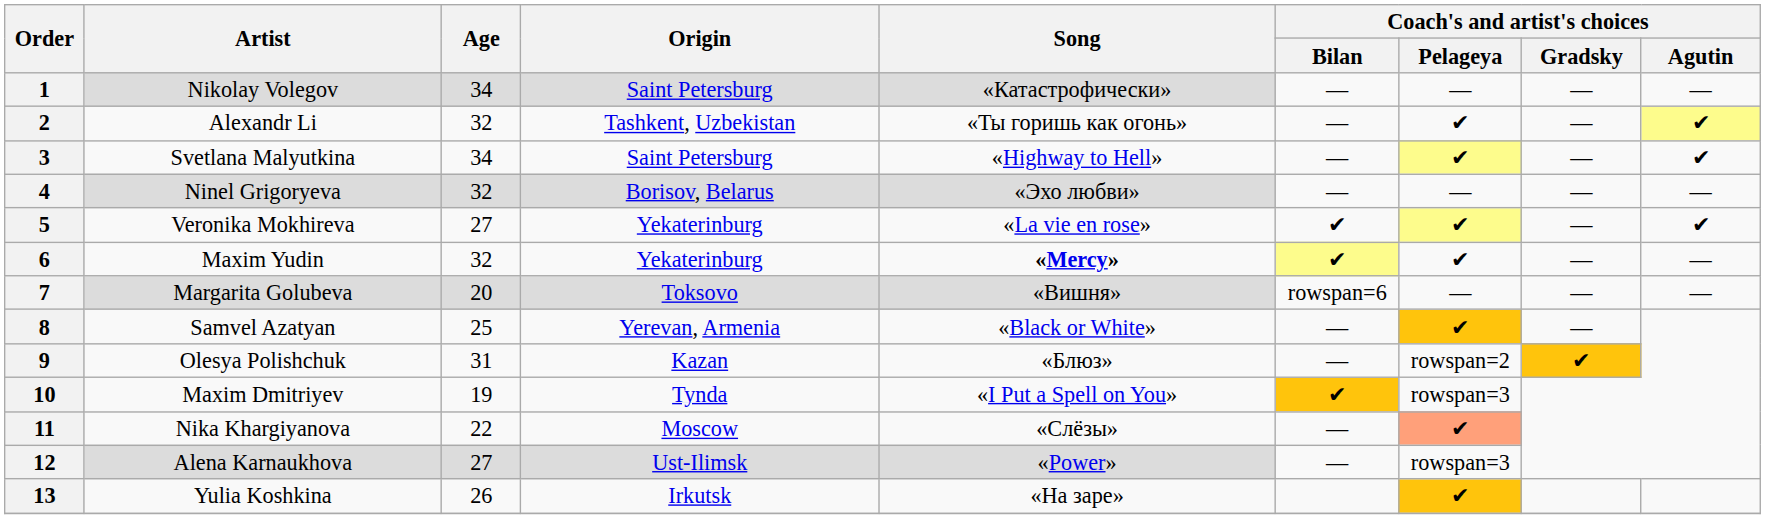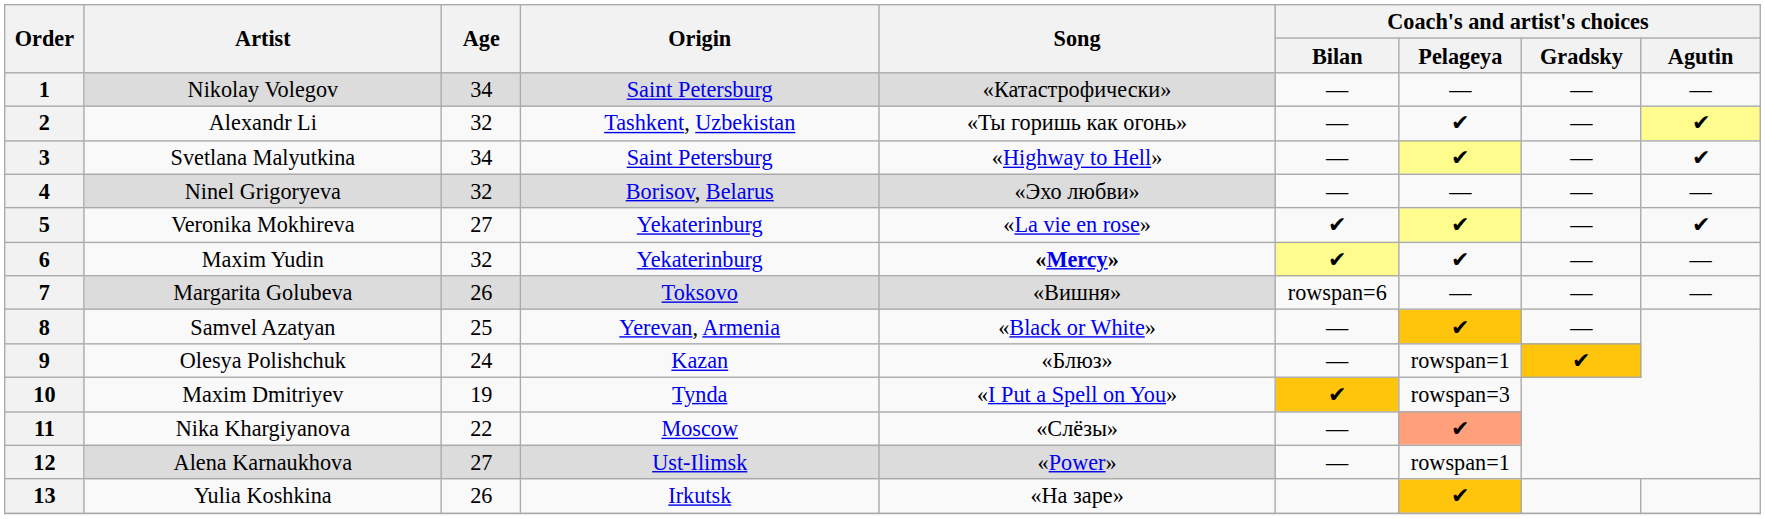(481, 293) 20 -> (481, 293) 26
(481, 360) 31 -> (481, 360) 24
(1460, 360) rowspan=2 -> (1460, 360) rowspan=1
(1460, 462) rowspan=3 -> (1460, 462) rowspan=1
